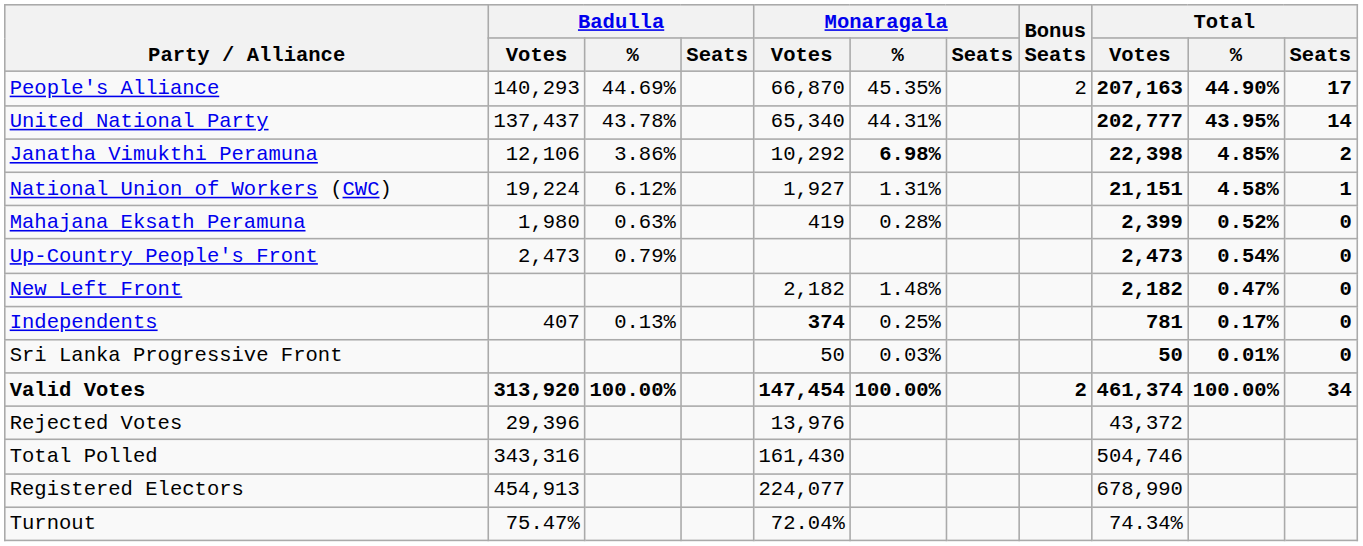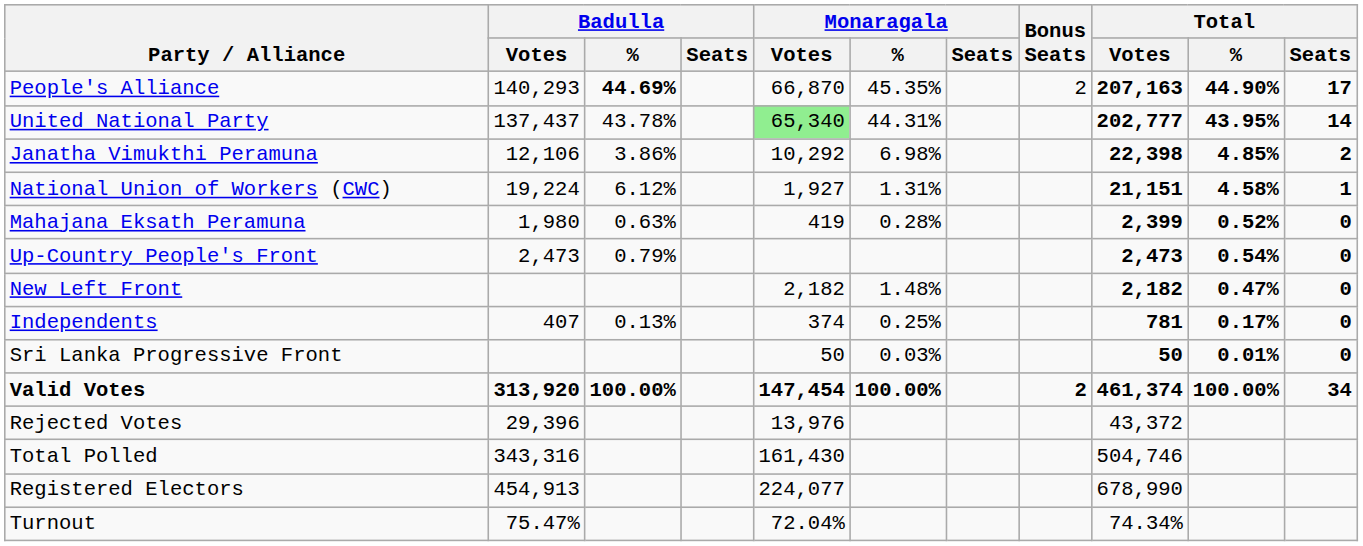(639, 88) normal -> (639, 88) bold
(808, 122) no background -> (808, 122) lightgreen background
(910, 155) bold -> (910, 155) normal
(826, 323) bold -> (826, 323) normal
